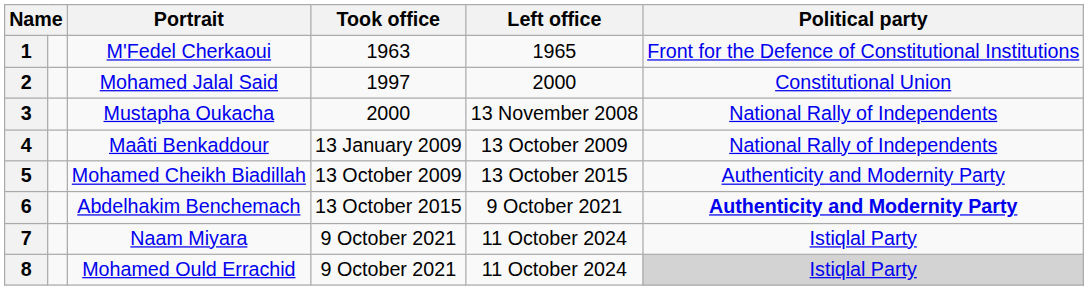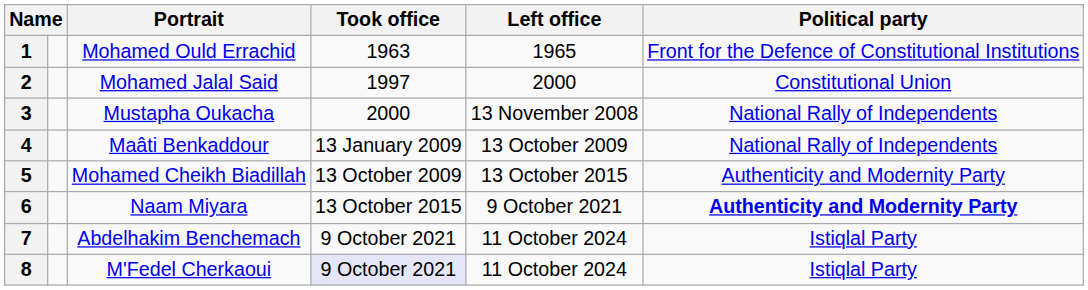(189, 51) M'Fedel Cherkaoui -> (189, 51) Mohamed Ould Errachid
(189, 207) Abdelhakim Benchemach -> (189, 207) Naam Miyara
(189, 238) Naam Miyara -> (189, 238) Abdelhakim Benchemach
(189, 269) Mohamed Ould Errachid -> (189, 269) M'Fedel Cherkaoui
(388, 269) no background -> (388, 269) lavender background
(863, 269) lightgrey background -> (863, 269) no background
